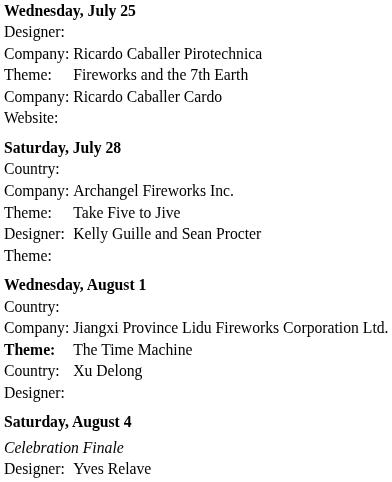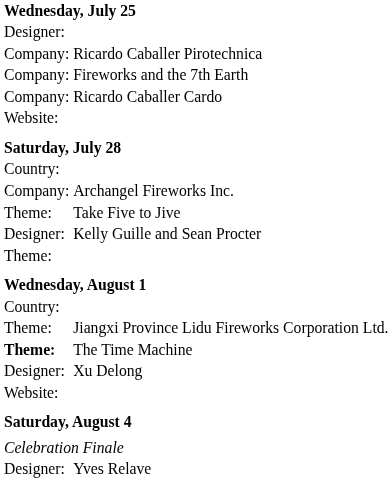(28, 75) Theme: -> (37, 75) Company:
(37, 328) Company: -> (28, 328) Theme:
(32, 371) Country: -> (34, 371) Designer:
(34, 392) Designer: -> (31, 392) Website:
